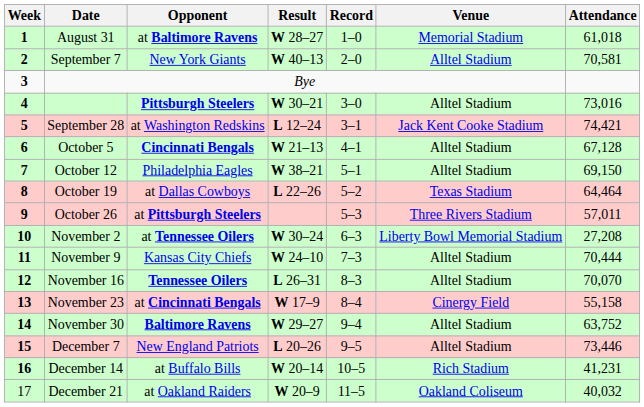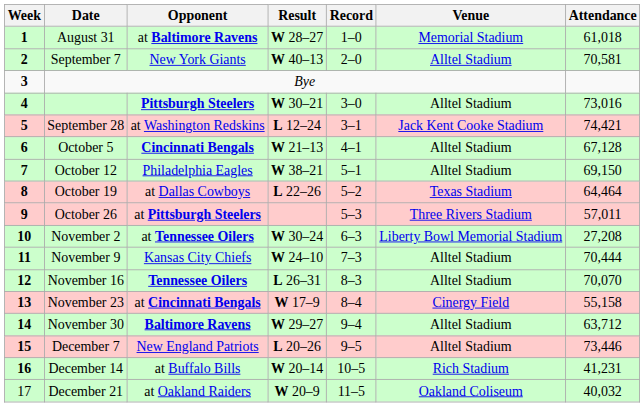(603, 324) 63,752 -> (603, 324) 63,712
